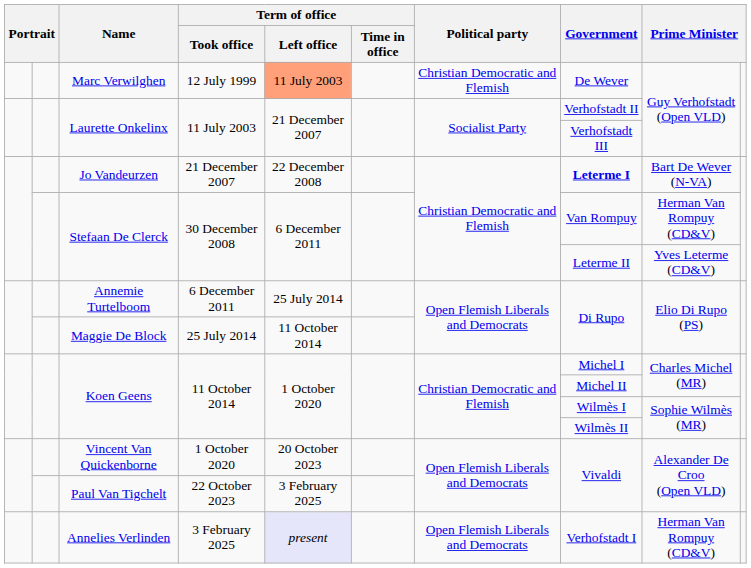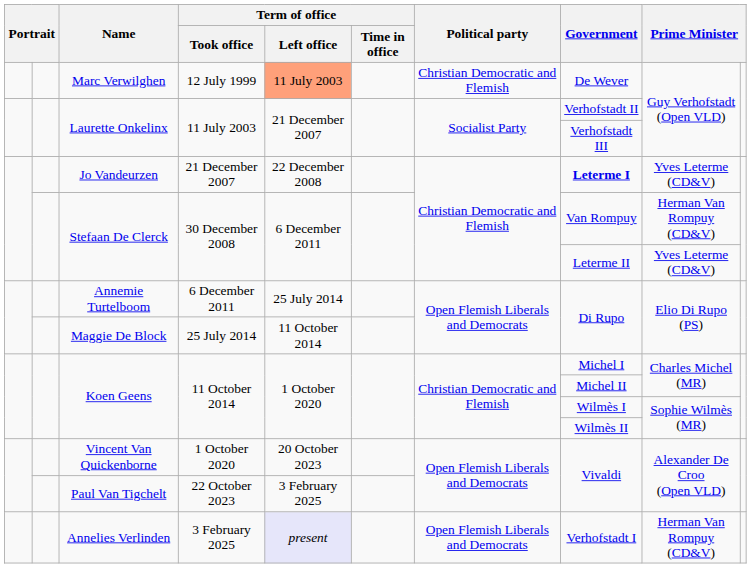(691, 174) Bart De Wever (N-VA) -> (691, 174) Yves Leterme (CD&V)
